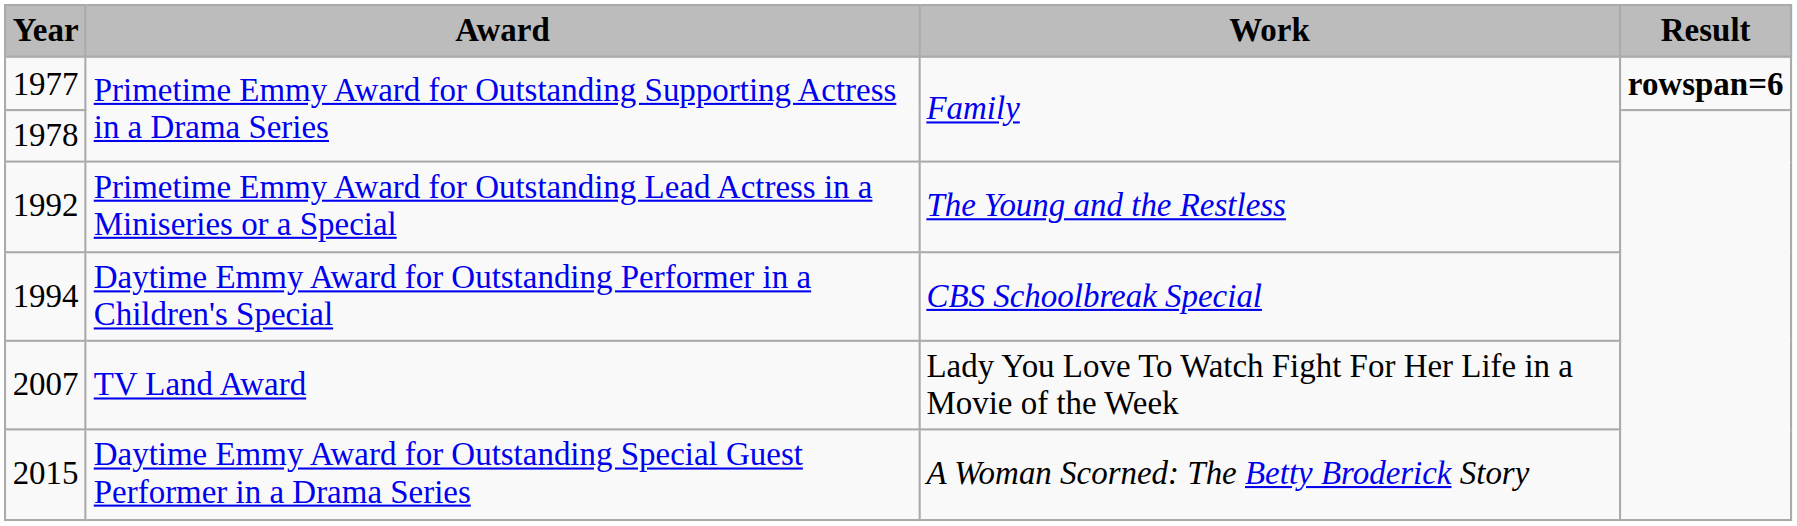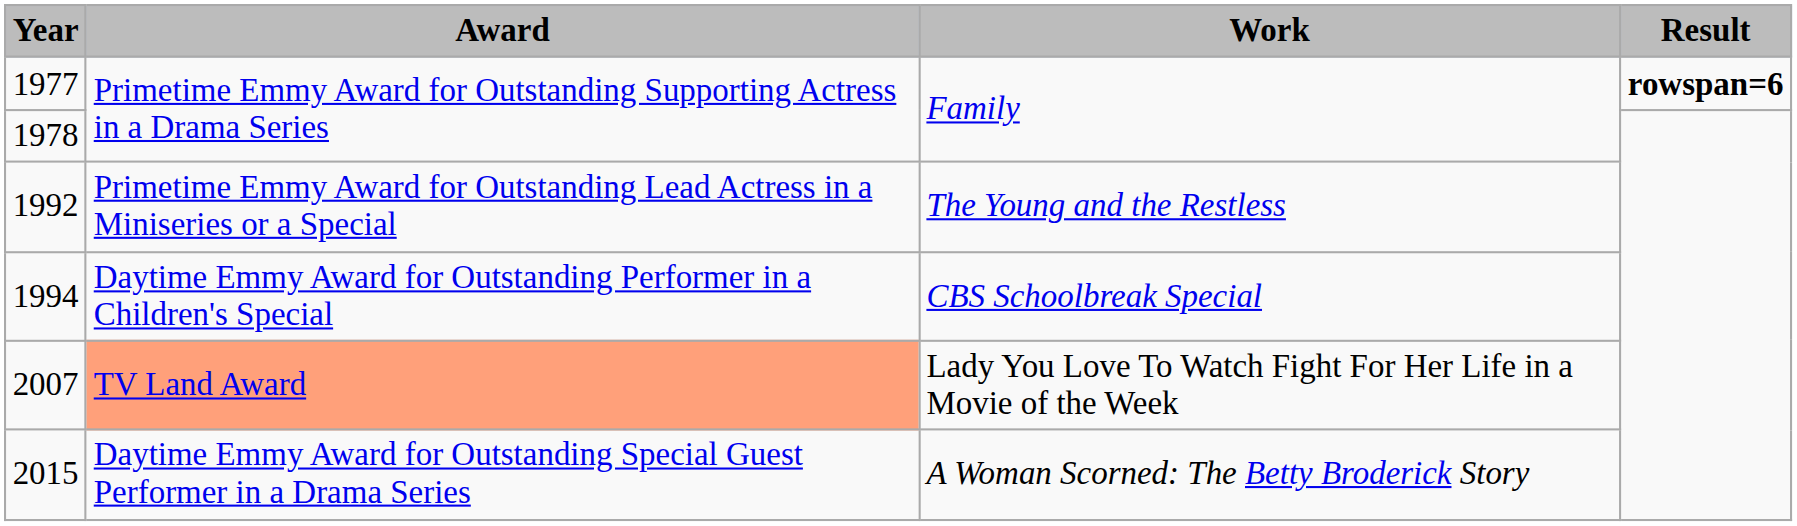(200, 384) no background -> (200, 384) lightsalmon background
